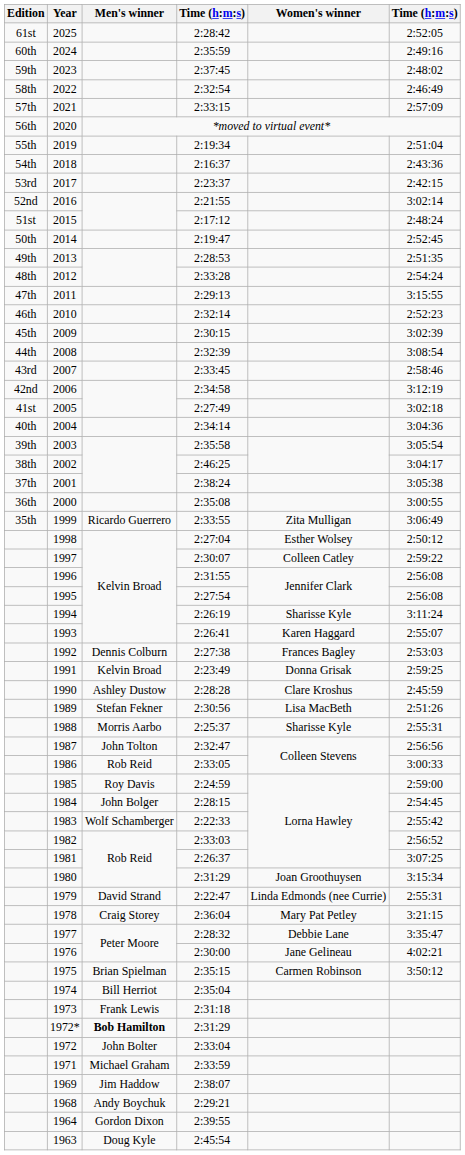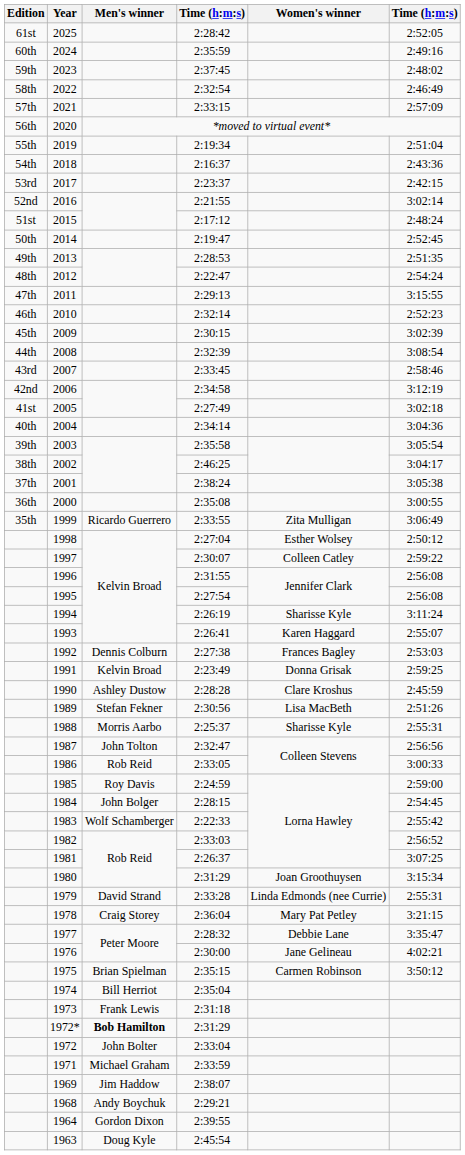(212, 276) 2:33:28 -> (212, 276) 2:22:47
(212, 896) 2:22:47 -> (212, 896) 2:33:28
